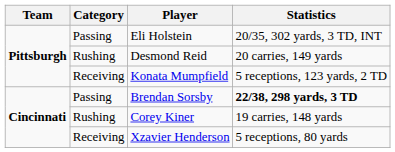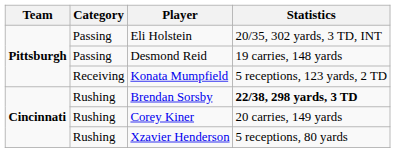(94, 56) Rushing -> (92, 56) Passing
(289, 56) 20 carries, 149 yards -> (289, 56) 19 carries, 148 yards
(92, 96) Passing -> (94, 96) Rushing
(289, 116) 19 carries, 148 yards -> (289, 116) 20 carries, 149 yards
(99, 137) Receiving -> (94, 137) Rushing
